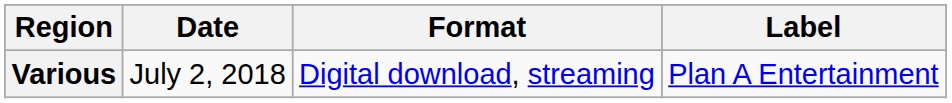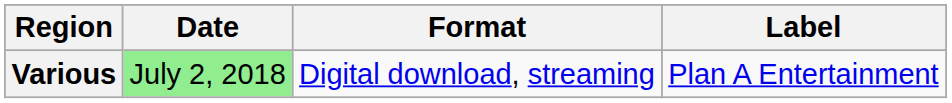(208, 73) no background -> (208, 73) lightgreen background
